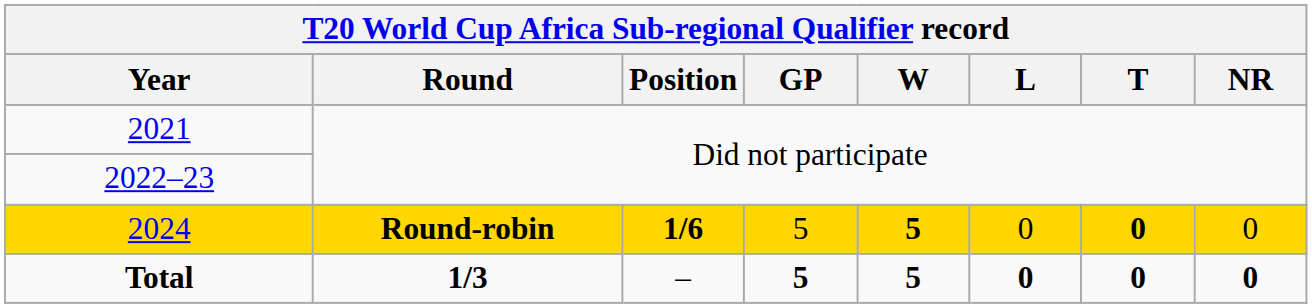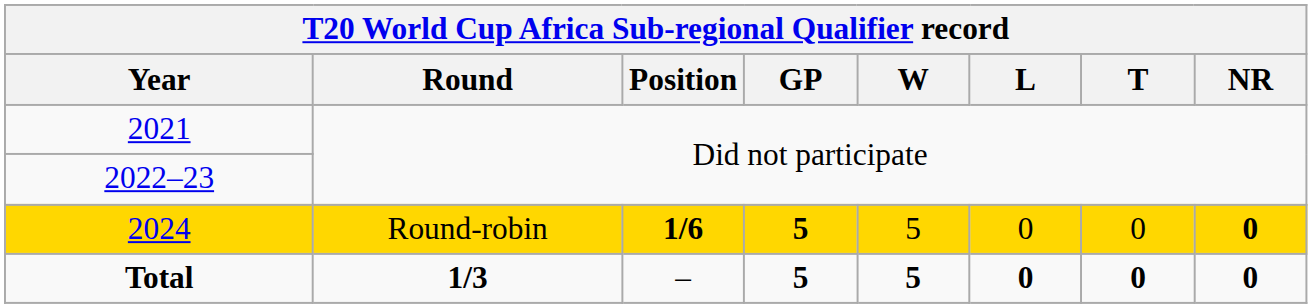(468, 228) bold -> (468, 228) normal
(801, 228) normal -> (801, 228) bold
(913, 228) bold -> (913, 228) normal
(1138, 228) bold -> (1138, 228) normal
(1250, 228) normal -> (1250, 228) bold
